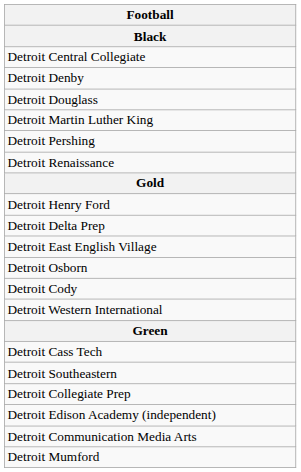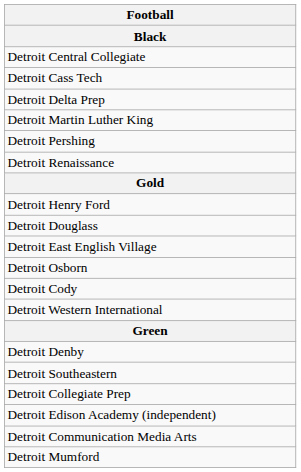(46, 78) Detroit Denby -> (55, 78) Detroit Cass Tech
(53, 99) Detroit Douglass -> (56, 99) Detroit Delta Prep
(56, 225) Detroit Delta Prep -> (53, 225) Detroit Douglass
(55, 352) Detroit Cass Tech -> (46, 352) Detroit Denby
